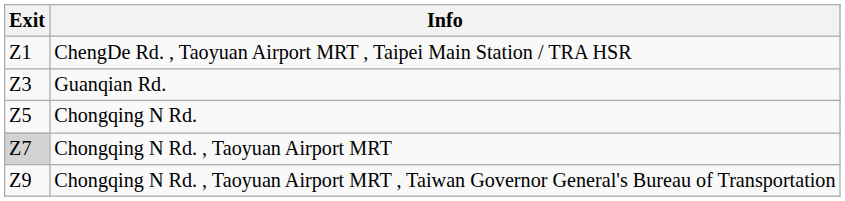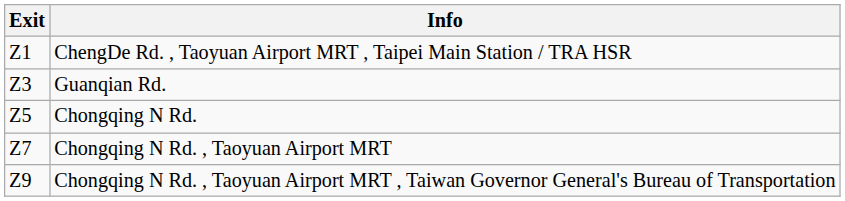(20, 148) lightgrey background -> (20, 148) no background
